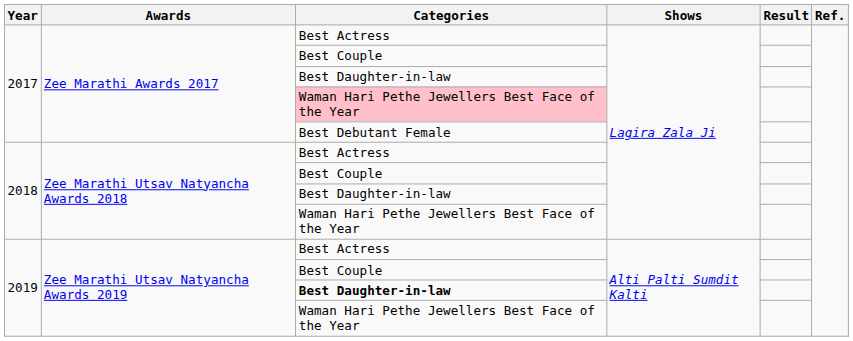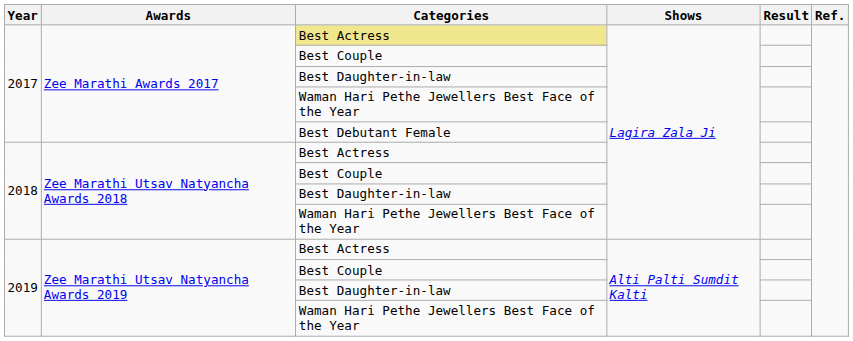(344, 35) no background -> (344, 35) khaki background
(447, 104) pink background -> (447, 104) no background
(375, 290) bold -> (375, 290) normal
